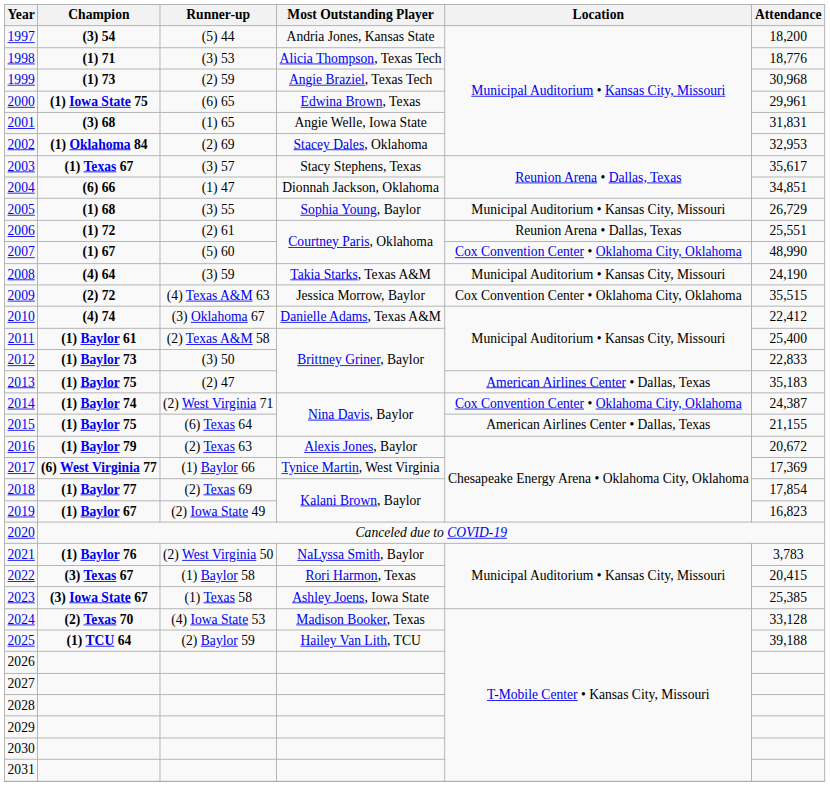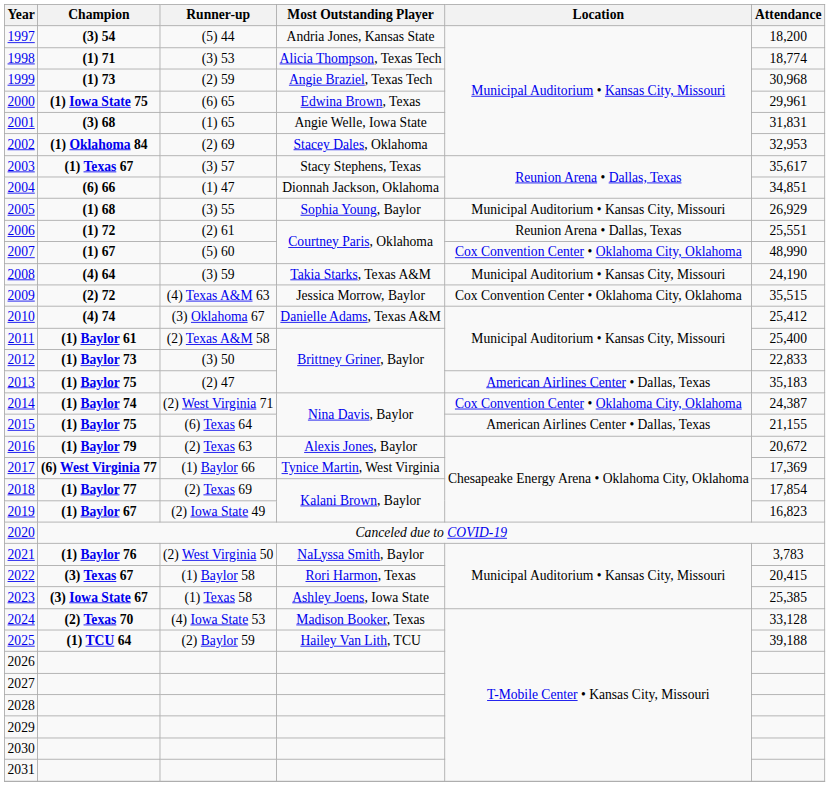(788, 58) 18,776 -> (788, 58) 18,774
(788, 209) 26,729 -> (788, 209) 26,929
(788, 317) 22,412 -> (788, 317) 25,412
